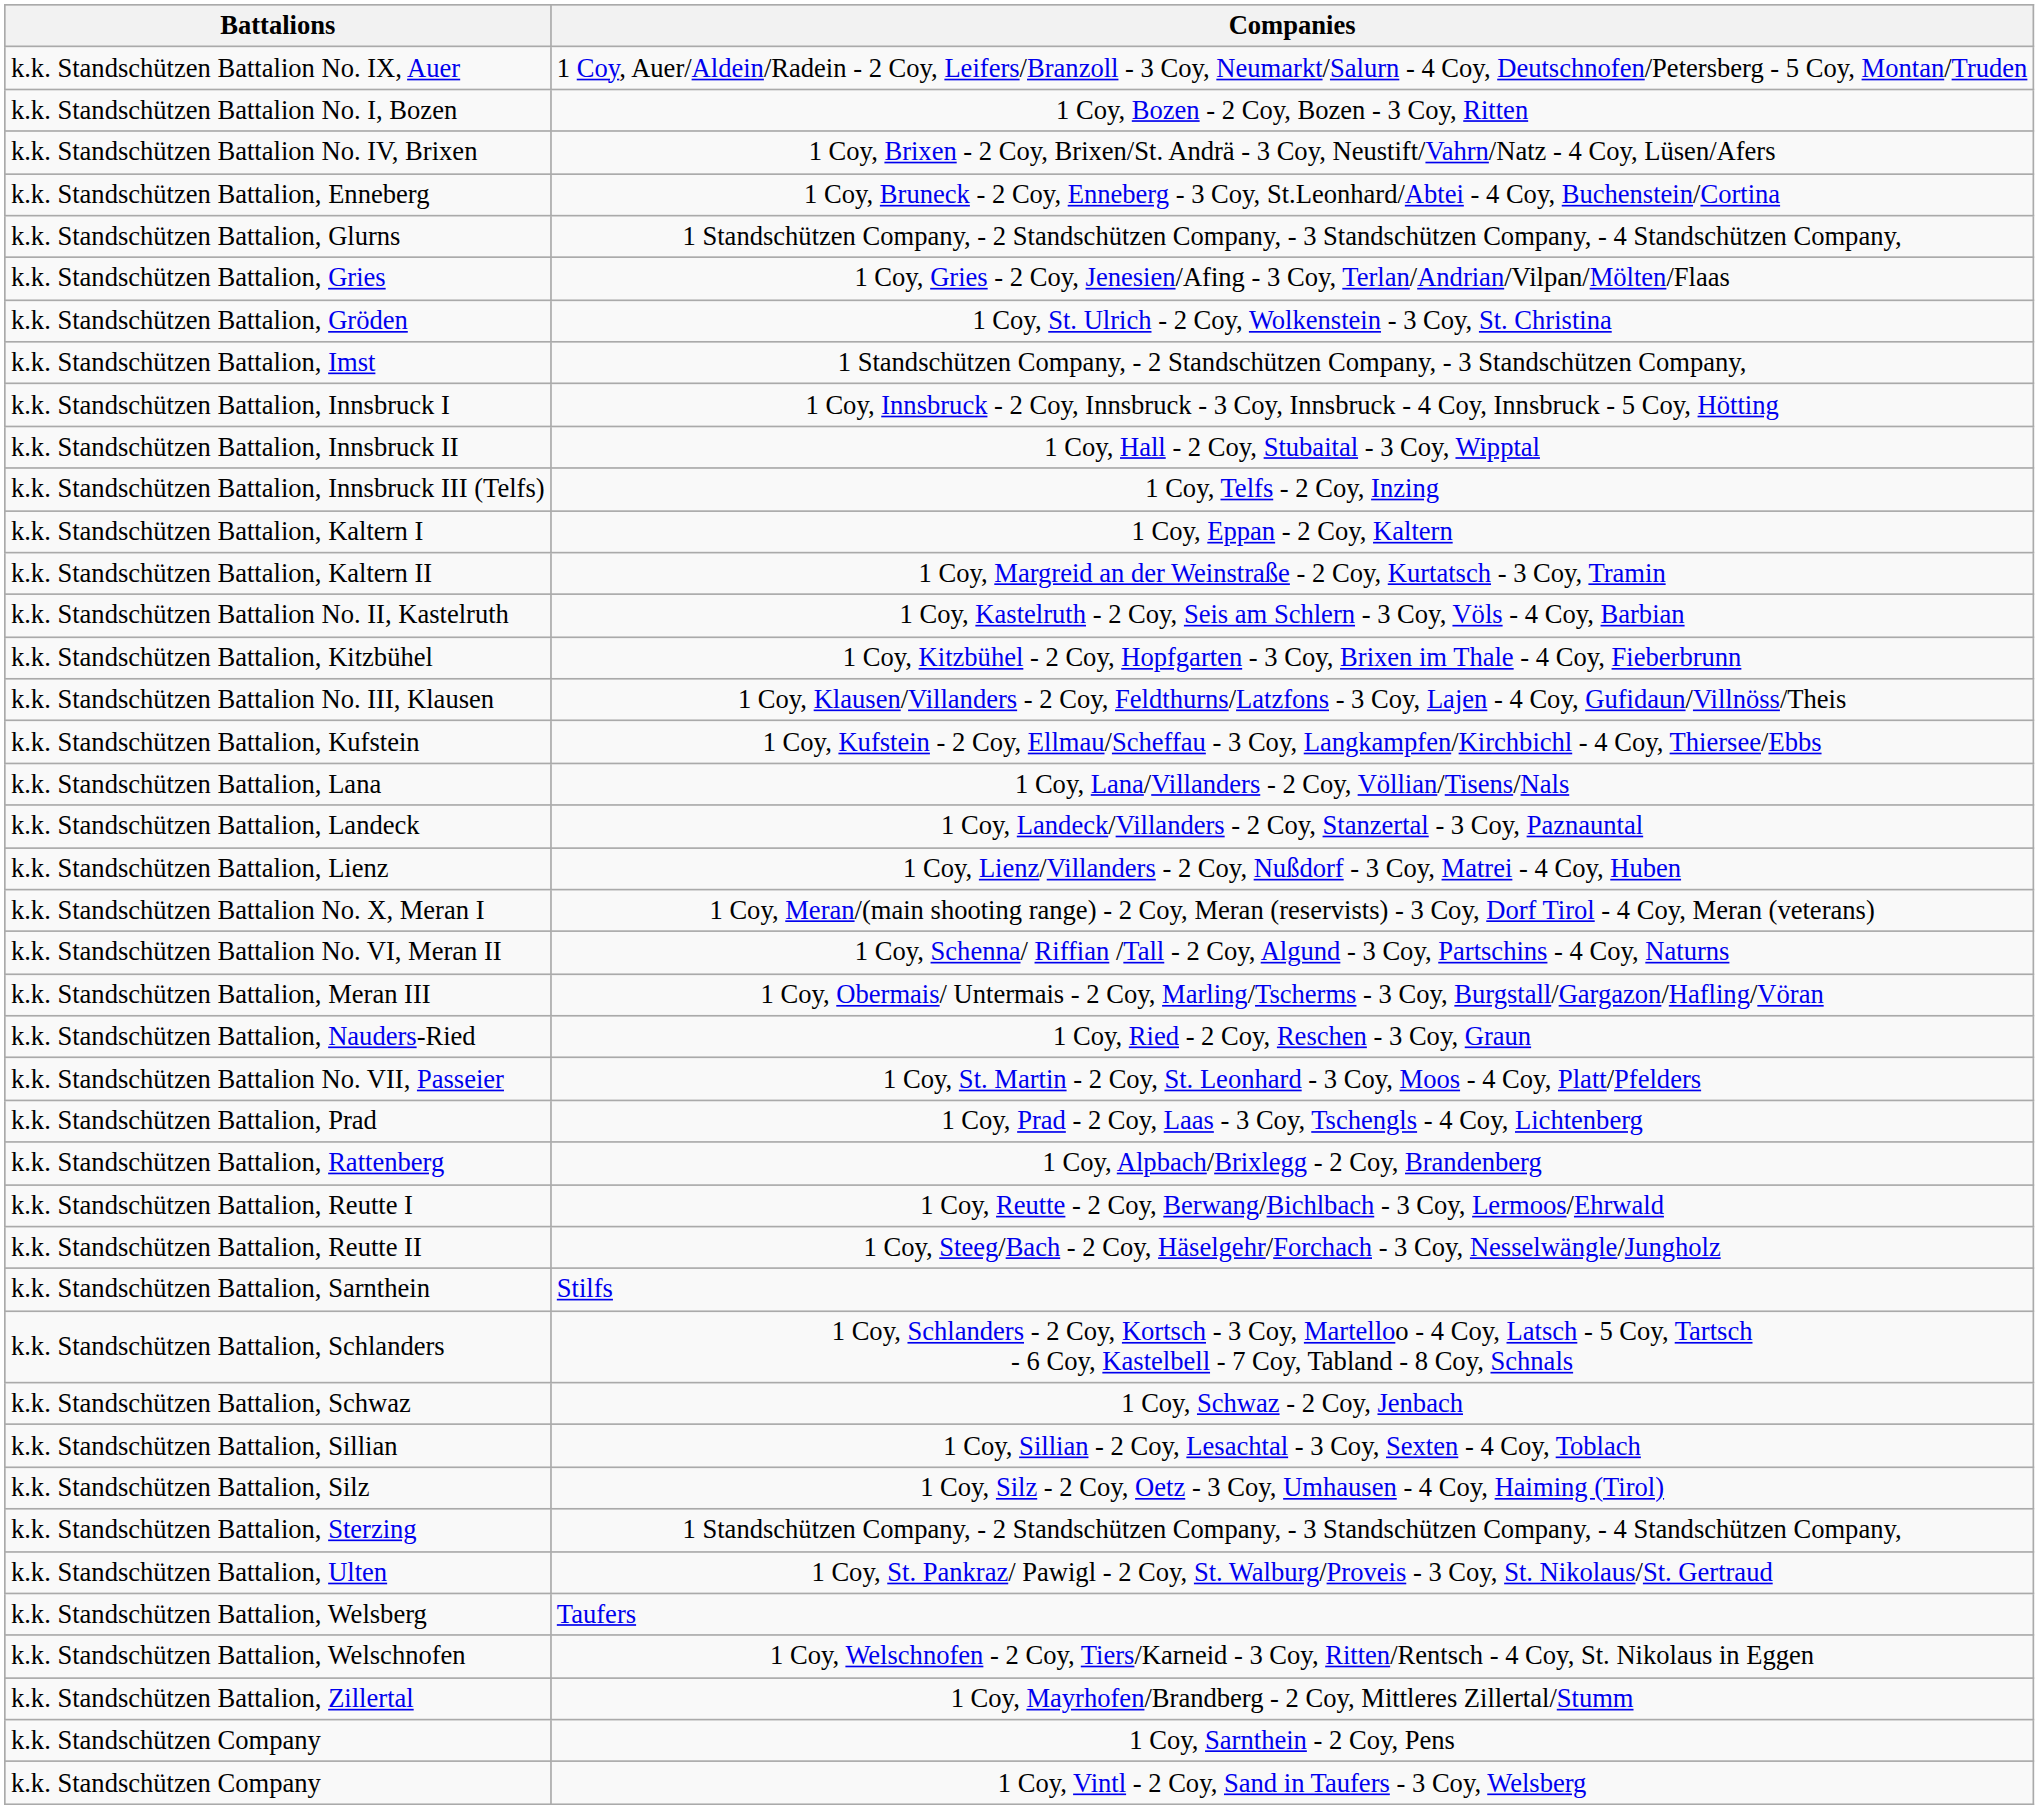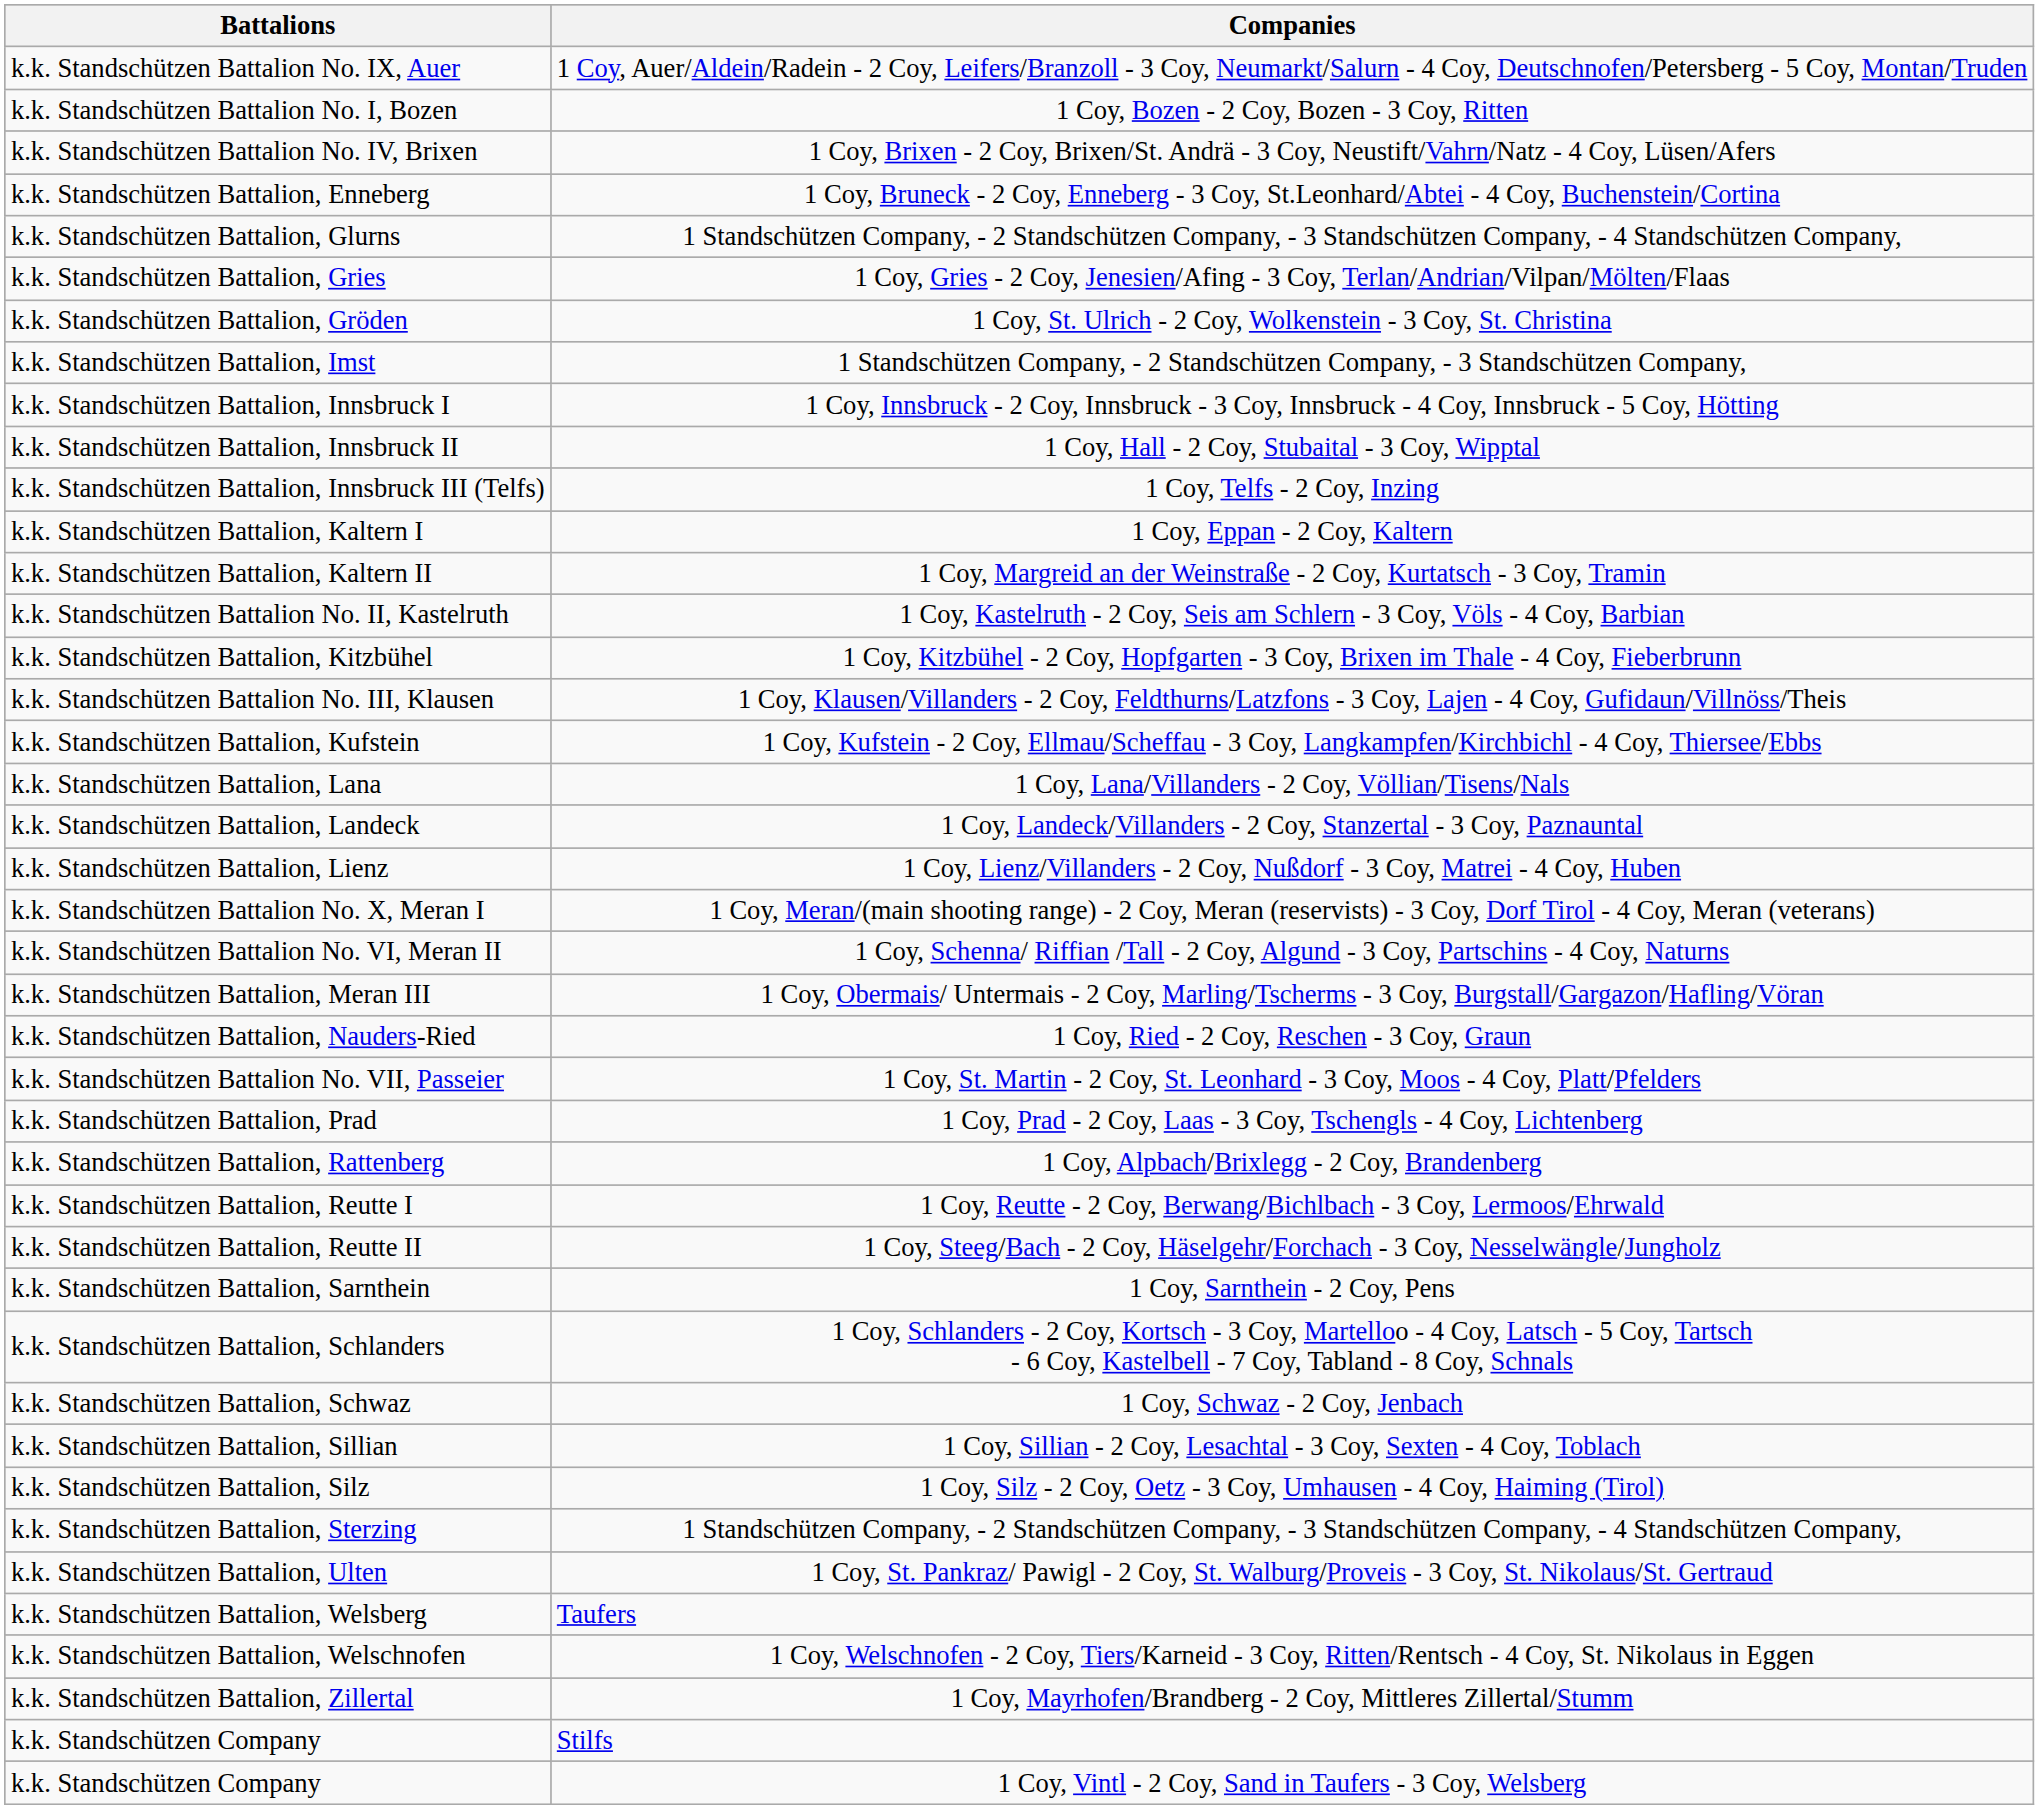(585, 1289) Stilfs -> (1292, 1289) 1 Coy, Sarnthein - 2 Coy, Pens
(1292, 1740) 1 Coy, Sarnthein - 2 Coy, Pens -> (585, 1740) Stilfs
